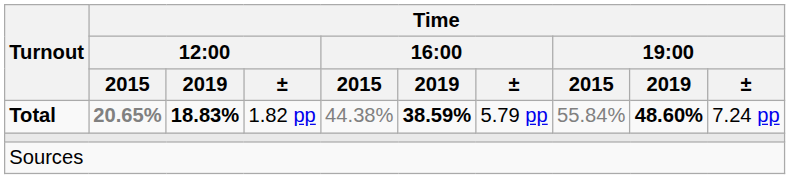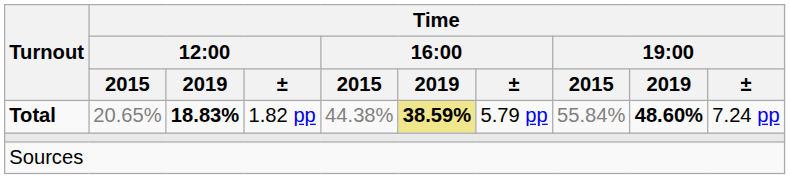(127, 116) bold -> (127, 116) normal
(437, 116) no background -> (437, 116) khaki background
